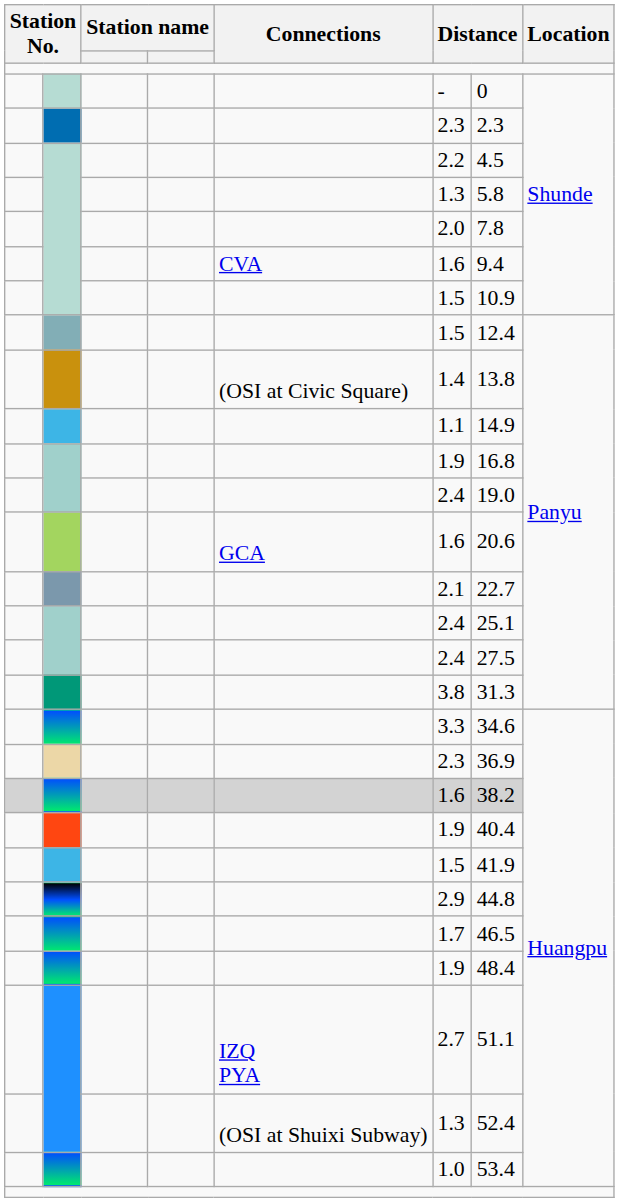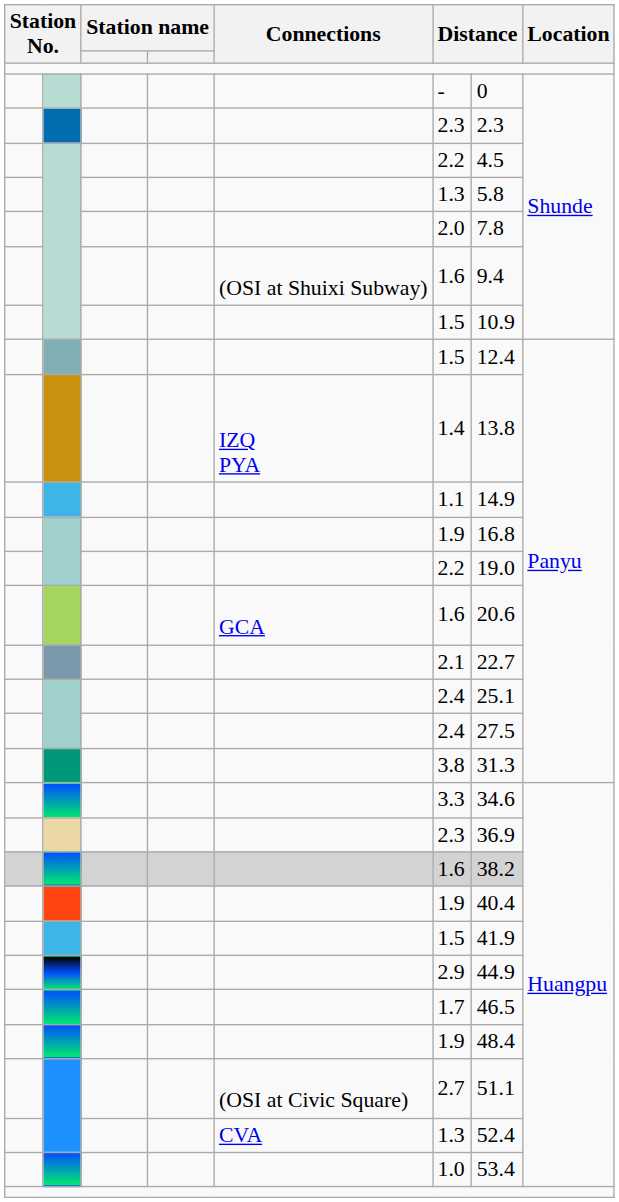(241, 263) CVA -> (323, 287) (OSI at Shuixi Subway)
(314, 391) (OSI at Civic Square) -> (240, 452) IZQ PYA
(451, 494) 2.4 -> (451, 568) 2.2
(496, 898) 44.8 -> (496, 972) 44.9
(240, 1063) IZQ PYA -> (314, 1100) (OSI at Civic Square)
(323, 1134) (OSI at Shuixi Subway) -> (241, 1134) CVA
